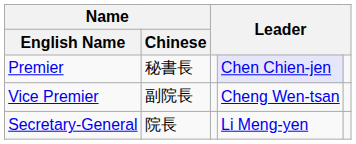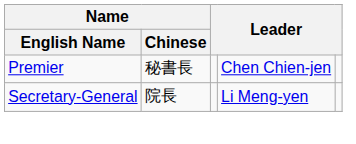(276, 68) lavender background -> (276, 68) no background
- row: (53, 96)
